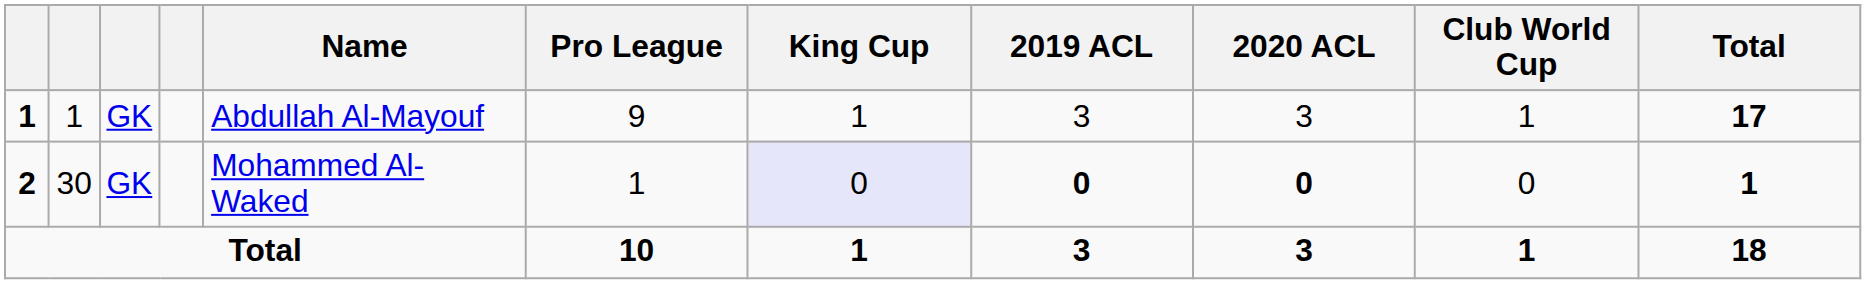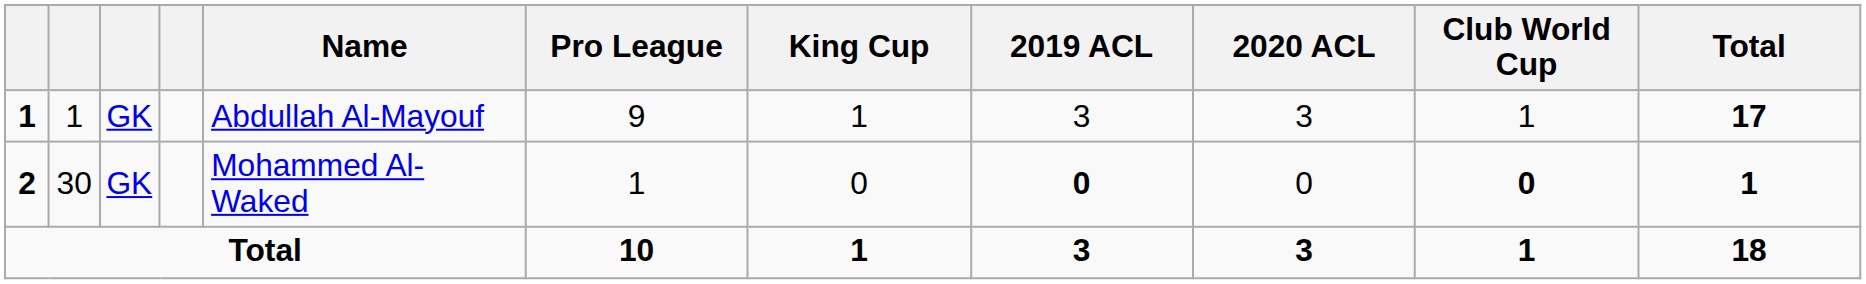(859, 183) lavender background -> (859, 183) no background
(1304, 183) bold -> (1304, 183) normal
(1527, 183) normal -> (1527, 183) bold
